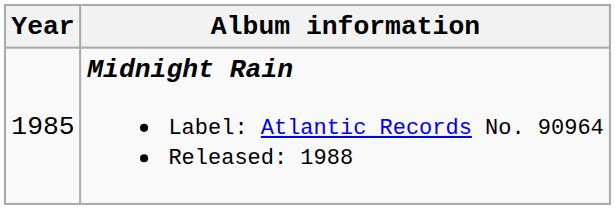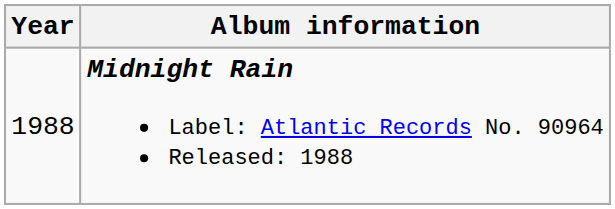(43, 126) 1985 -> (43, 126) 1988
